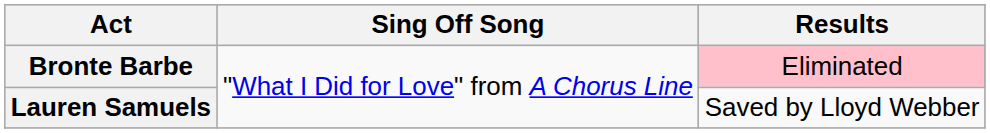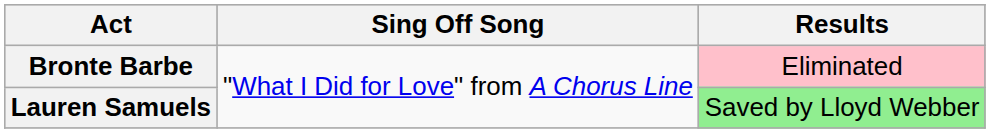(842, 107) no background -> (842, 107) lightgreen background
